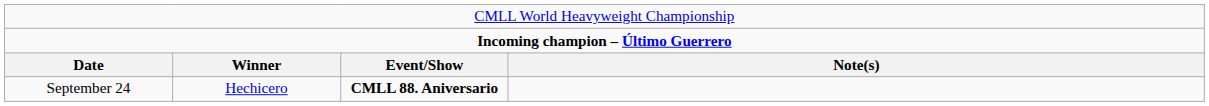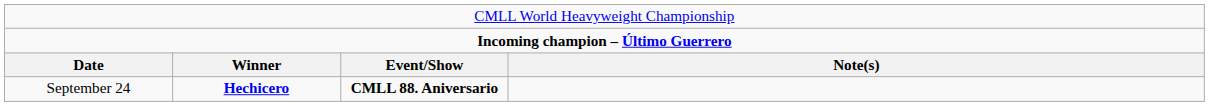(256, 88) normal -> (256, 88) bold
